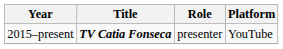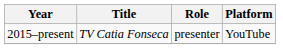(125, 33) bold -> (124, 33) normal
